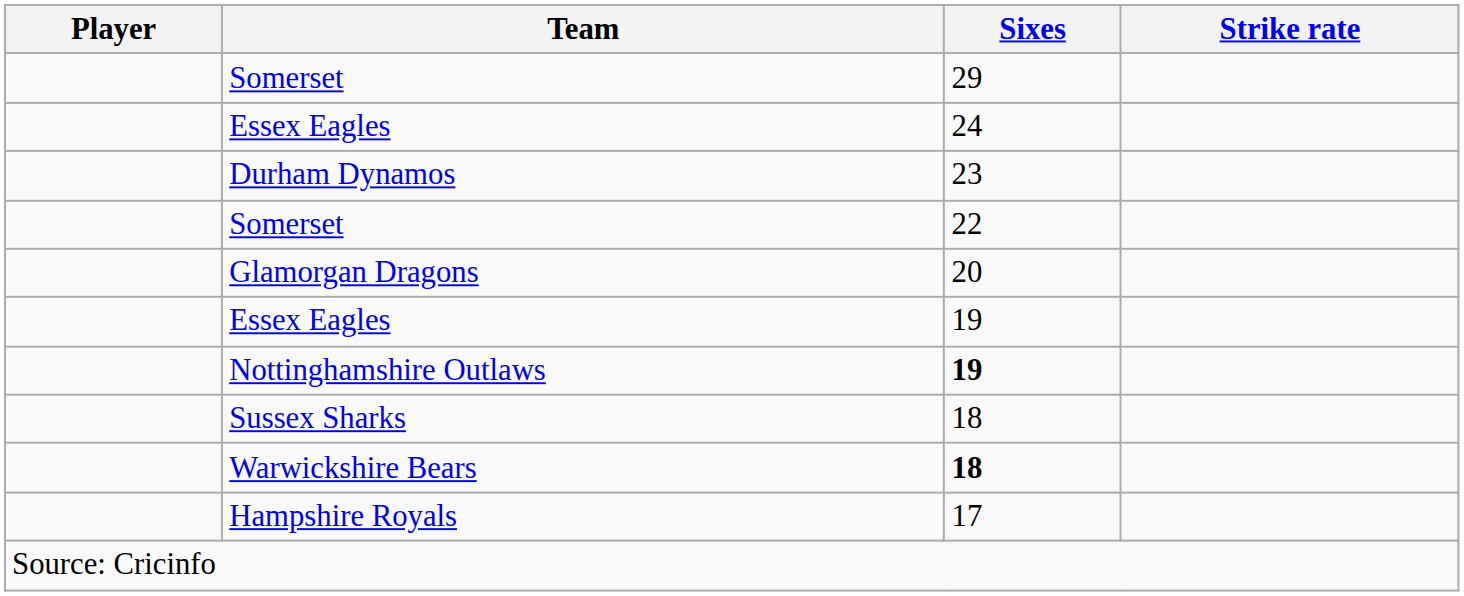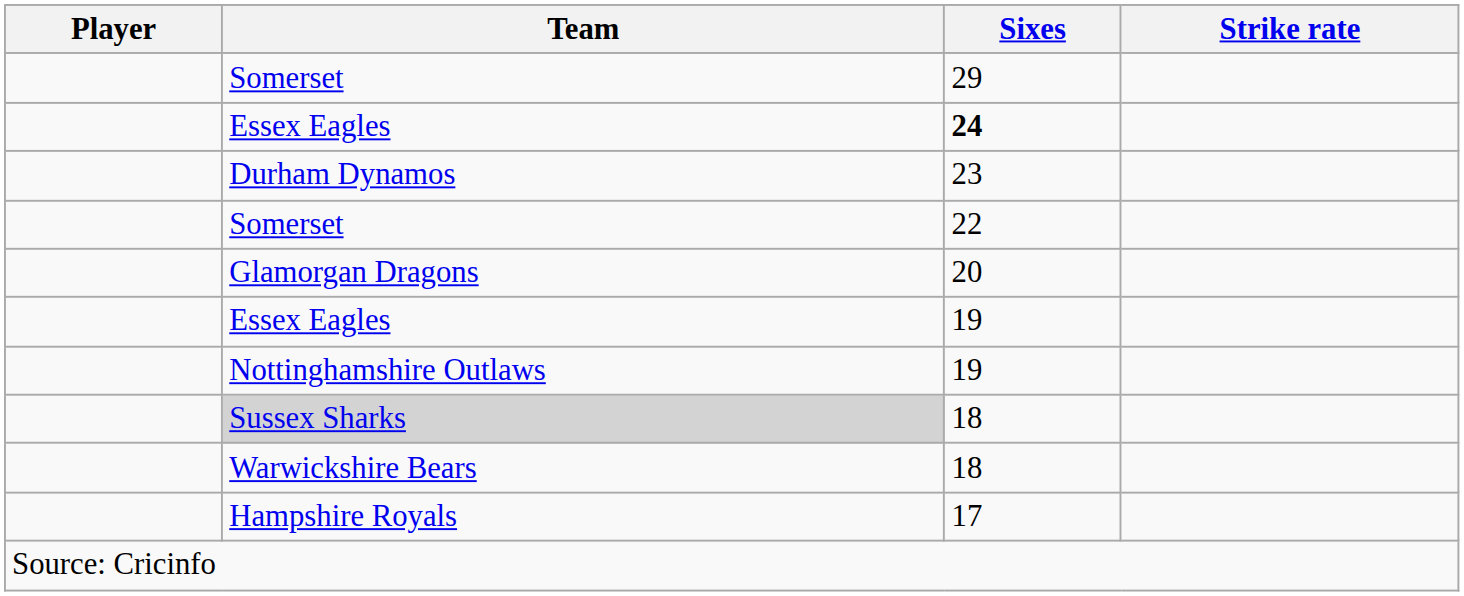(967, 126) normal -> (967, 126) bold
(967, 369) bold -> (967, 369) normal
(318, 418) no background -> (318, 418) lightgrey background
(967, 467) bold -> (967, 467) normal
